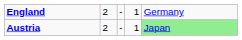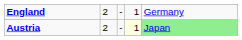(136, 27) no background -> (136, 27) lightyellow background
